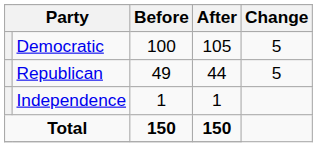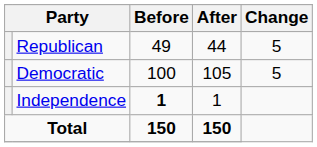rows swapped: (60, 45) <-> (60, 73)
(161, 100) normal -> (161, 100) bold
